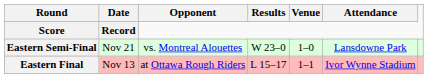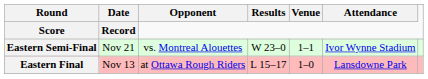(306, 47) 1–0 -> (306, 47) 1–1
(370, 47) Lansdowne Park -> (370, 47) Ivor Wynne Stadium
(306, 64) 1–1 -> (306, 64) 1–0
(370, 64) Ivor Wynne Stadium -> (370, 64) Lansdowne Park
